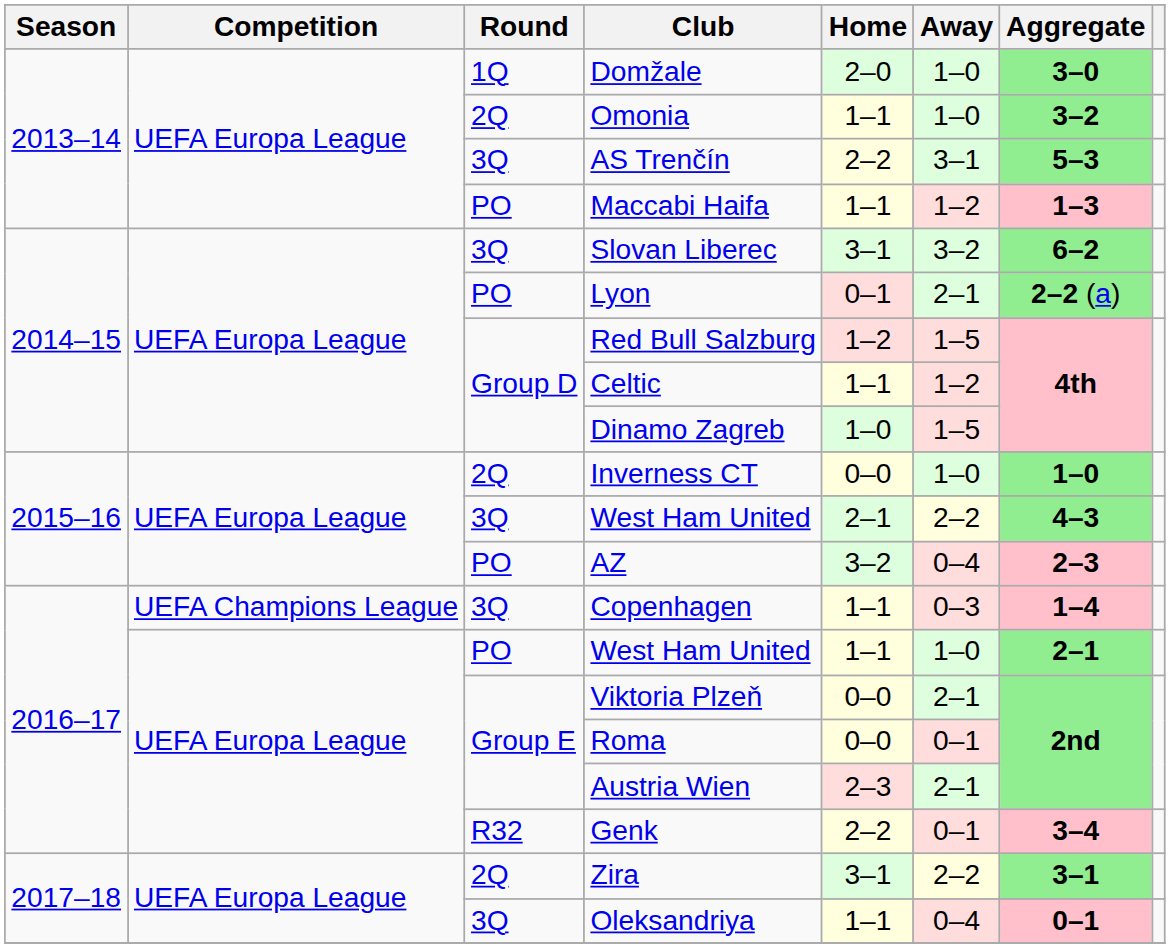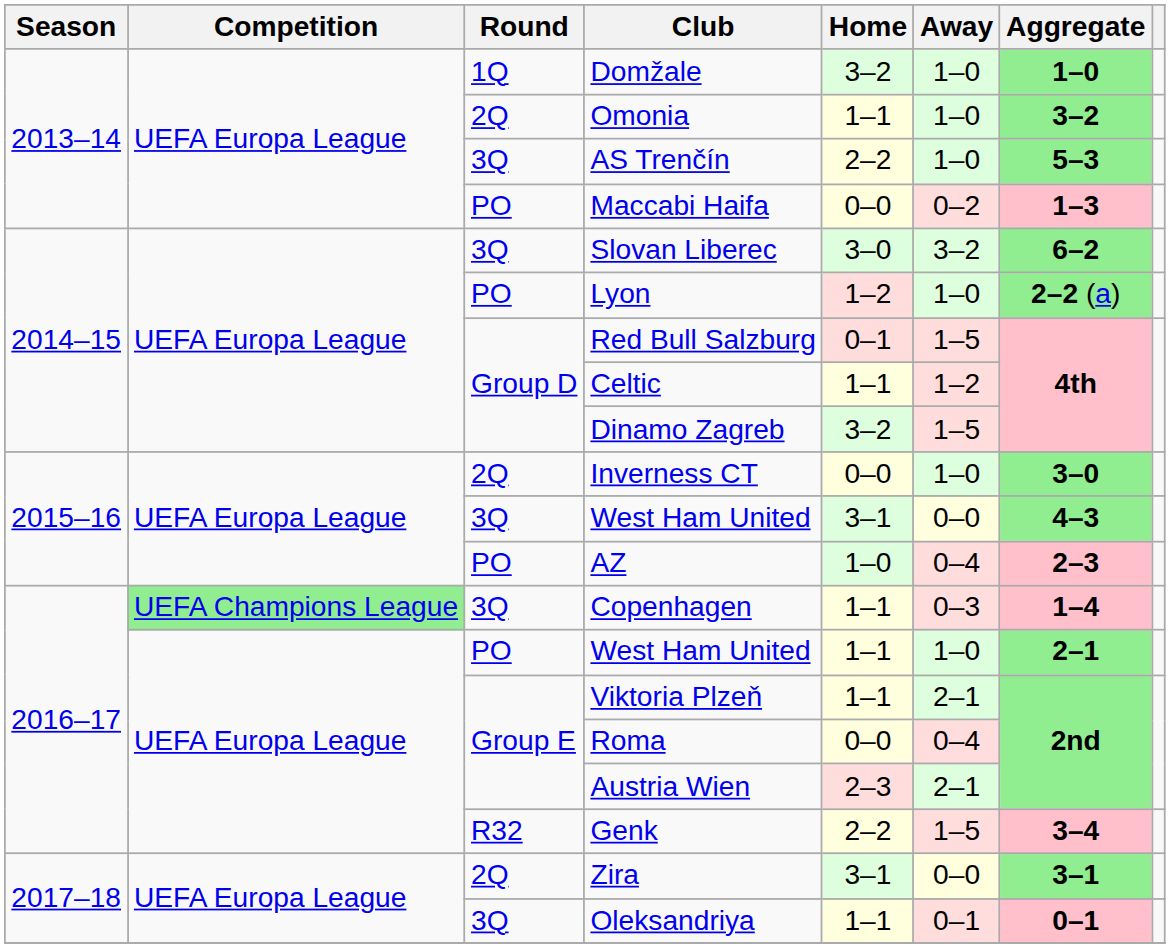(868, 71) 2–0 -> (868, 71) 3–2
(1076, 71) 3–0 -> (1076, 71) 1–0
(957, 160) 3–1 -> (957, 160) 1–0
(868, 205) 1–1 -> (868, 205) 0–0
(957, 205) 1–2 -> (957, 205) 0–2
(868, 250) 3–1 -> (868, 250) 3–0
(868, 294) 0–1 -> (868, 294) 1–2
(957, 294) 2–1 -> (957, 294) 1–0
(868, 339) 1–2 -> (868, 339) 0–1
(868, 428) 1–0 -> (868, 428) 3–2
(1076, 473) 1–0 -> (1076, 473) 3–0
(868, 518) 2–1 -> (868, 518) 3–1
(957, 518) 2–2 -> (957, 518) 0–0
(868, 562) 3–2 -> (868, 562) 1–0
(296, 607) no background -> (296, 607) lightgreen background
(868, 696) 0–0 -> (868, 696) 1–1
(957, 741) 0–1 -> (957, 741) 0–4
(957, 830) 0–1 -> (957, 830) 1–5
(957, 875) 2–2 -> (957, 875) 0–0
(957, 920) 0–4 -> (957, 920) 0–1
